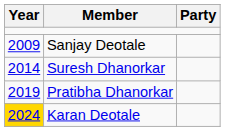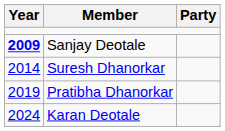(24, 45) normal -> (24, 45) bold
(24, 115) gold background -> (24, 115) no background
